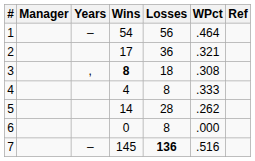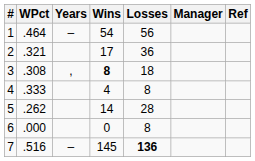columns swapped: (44, 14) <-> (208, 14)
